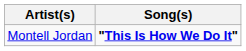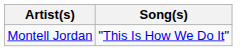(168, 35) bold -> (164, 35) normal
